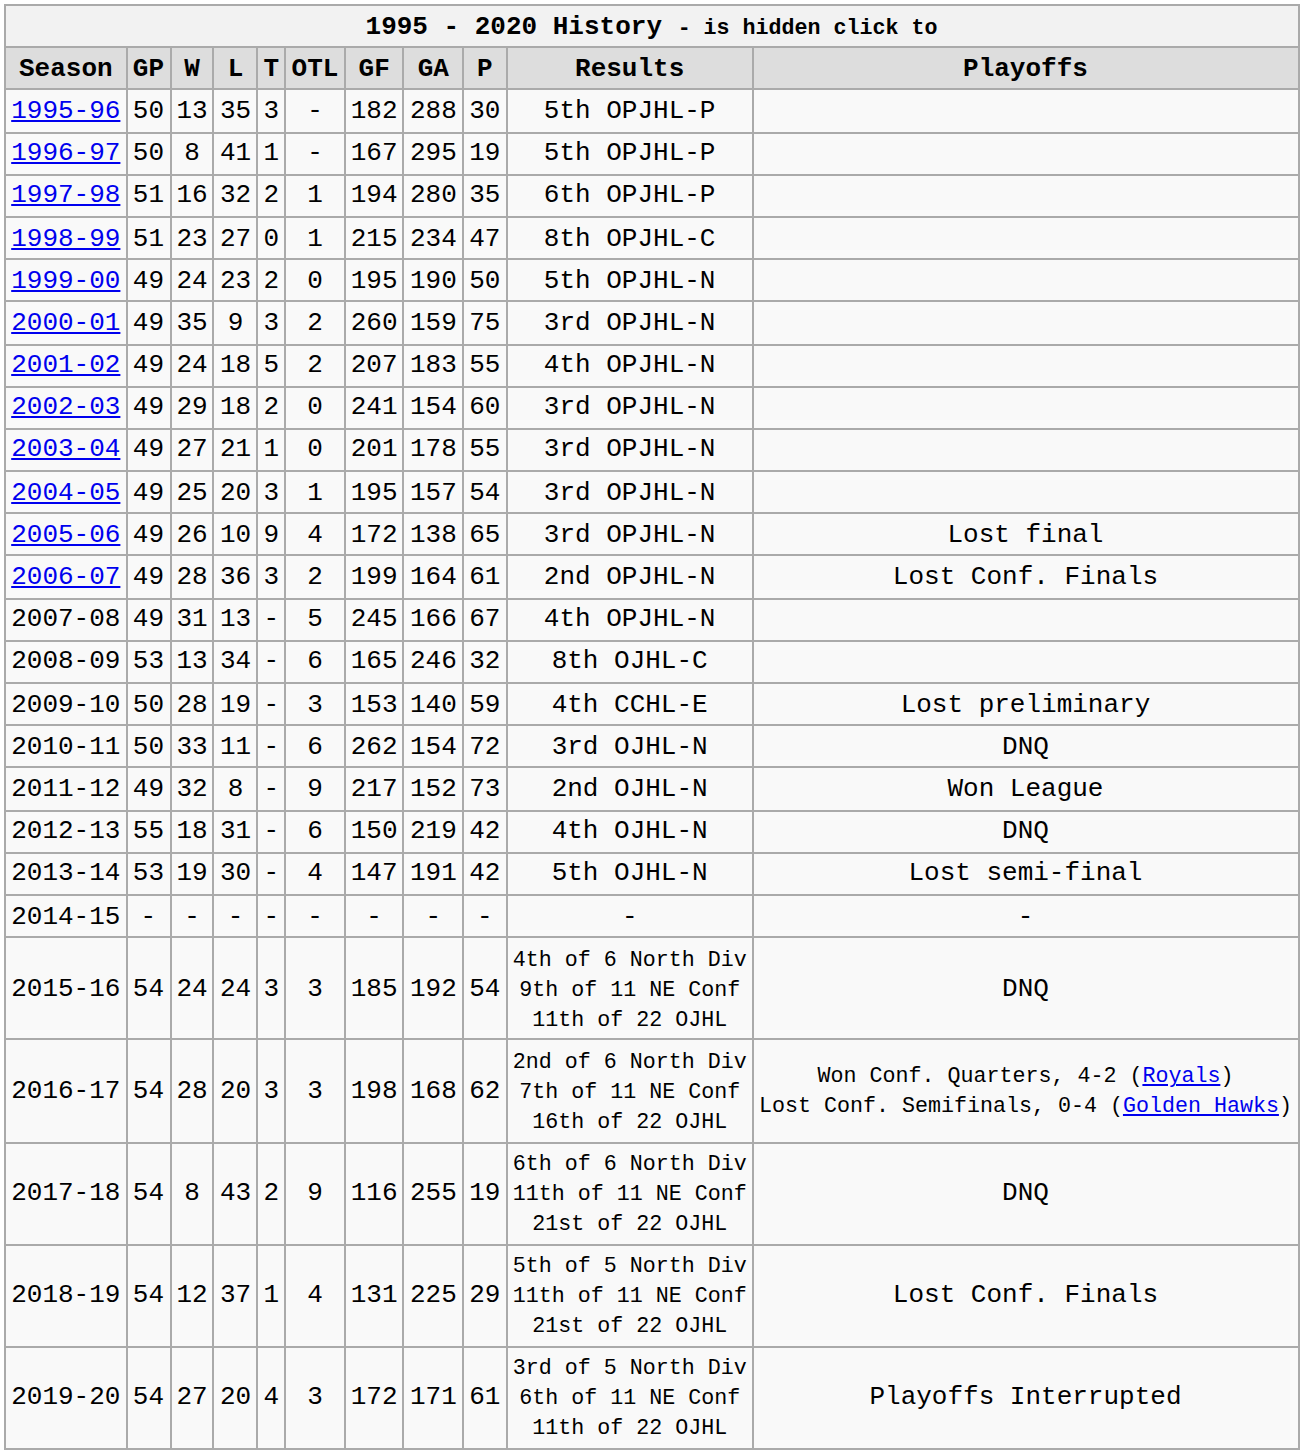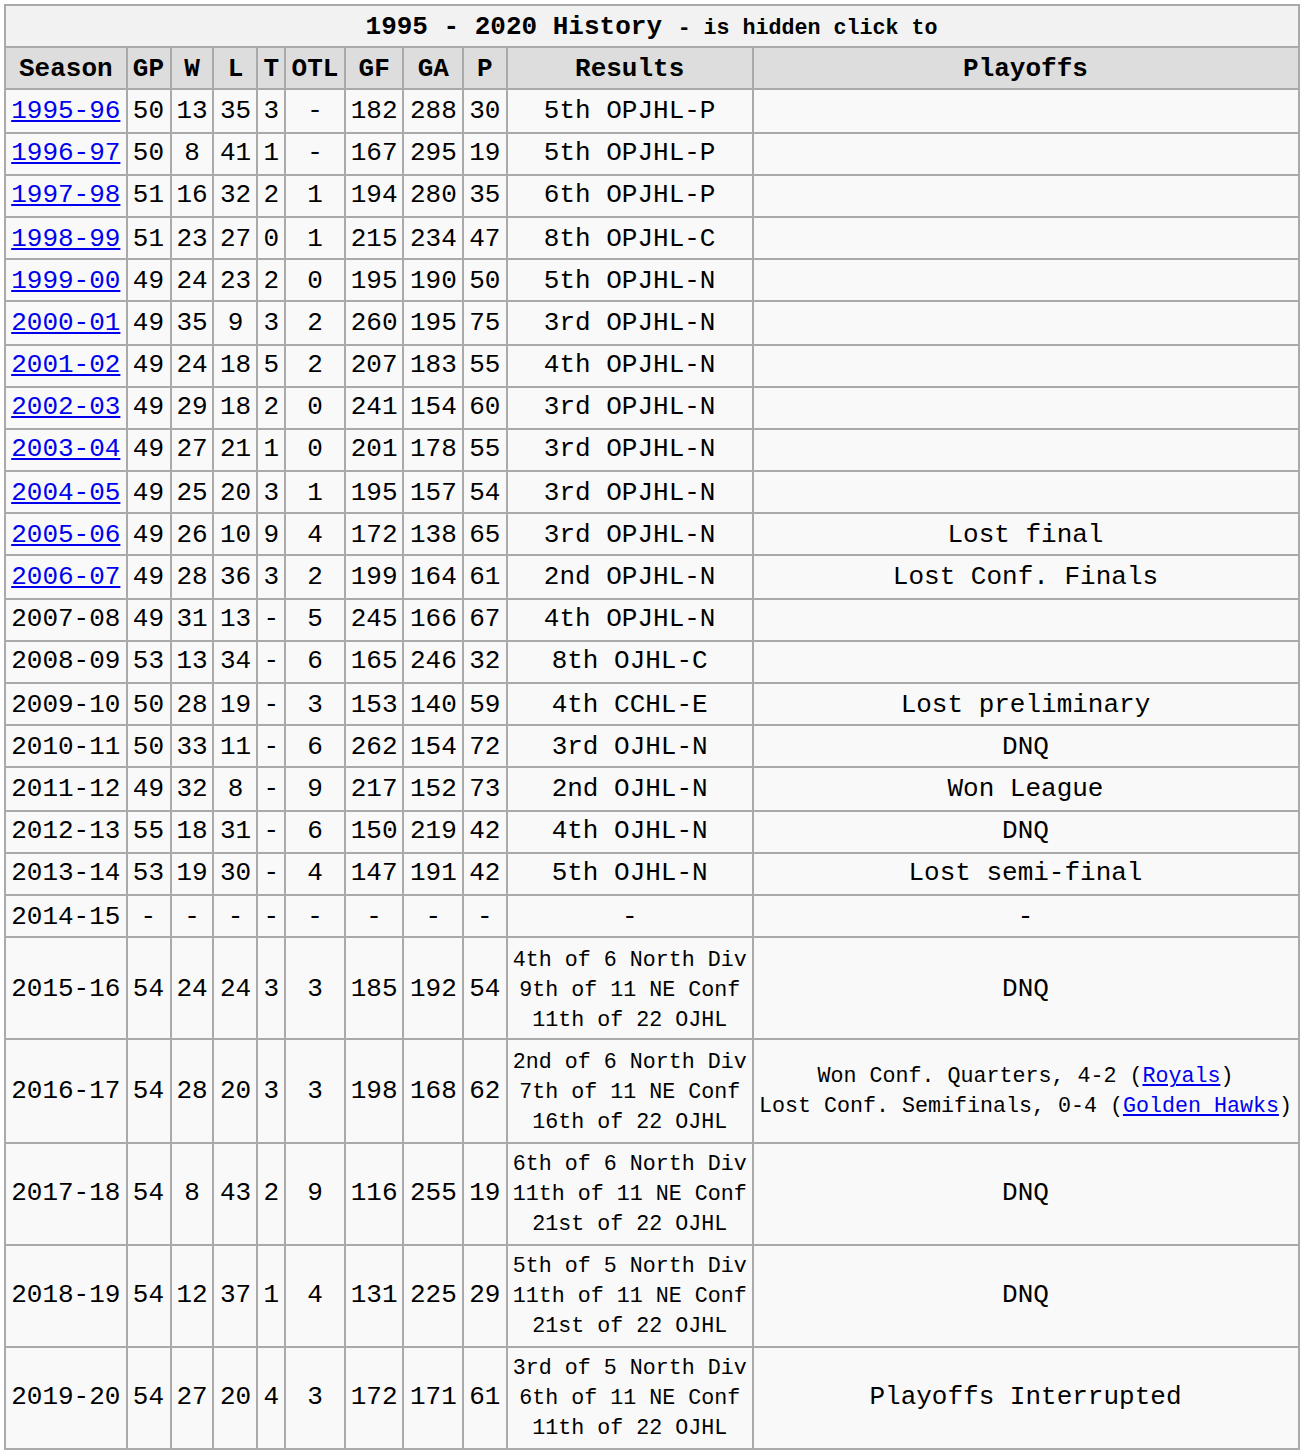(433, 323) 159 -> (433, 323) 195
(1025, 1296) Lost Conf. Finals -> (1025, 1296) DNQ
